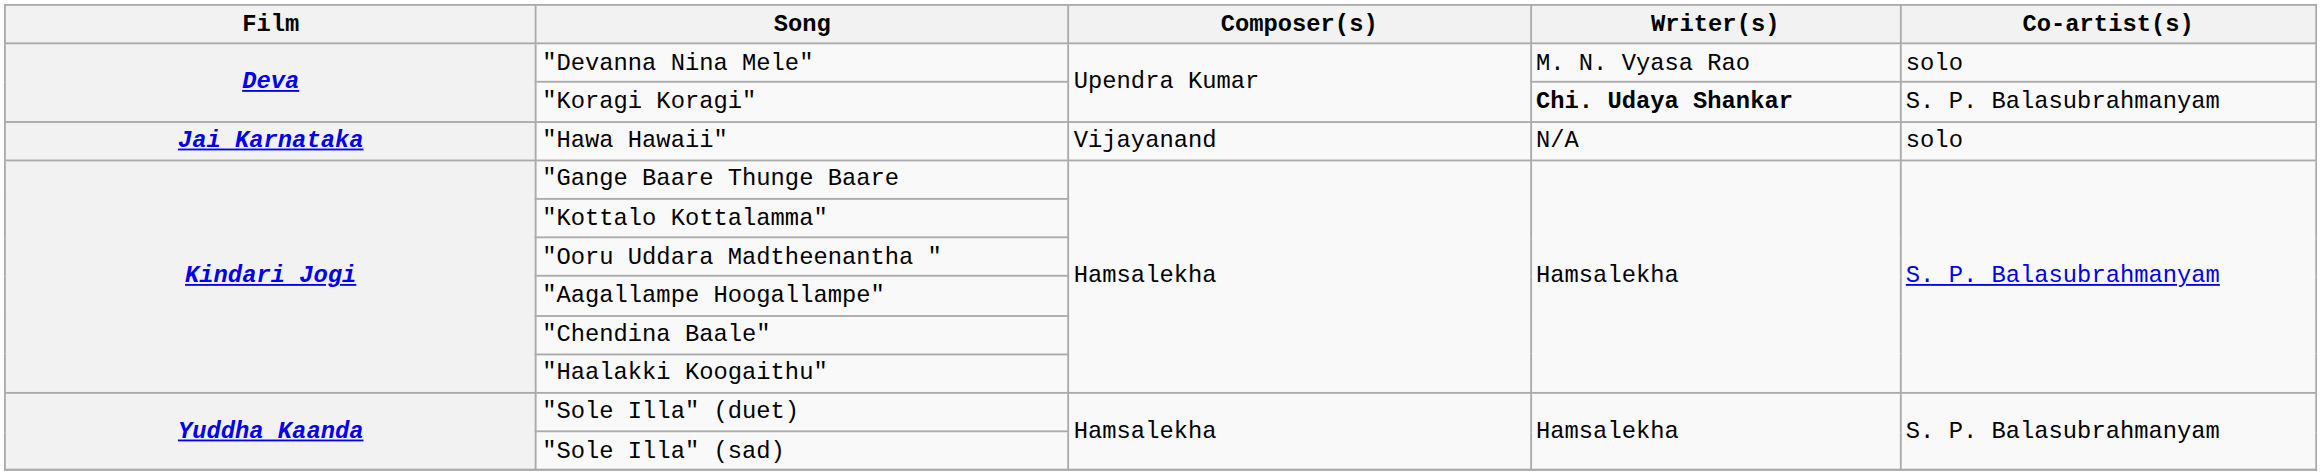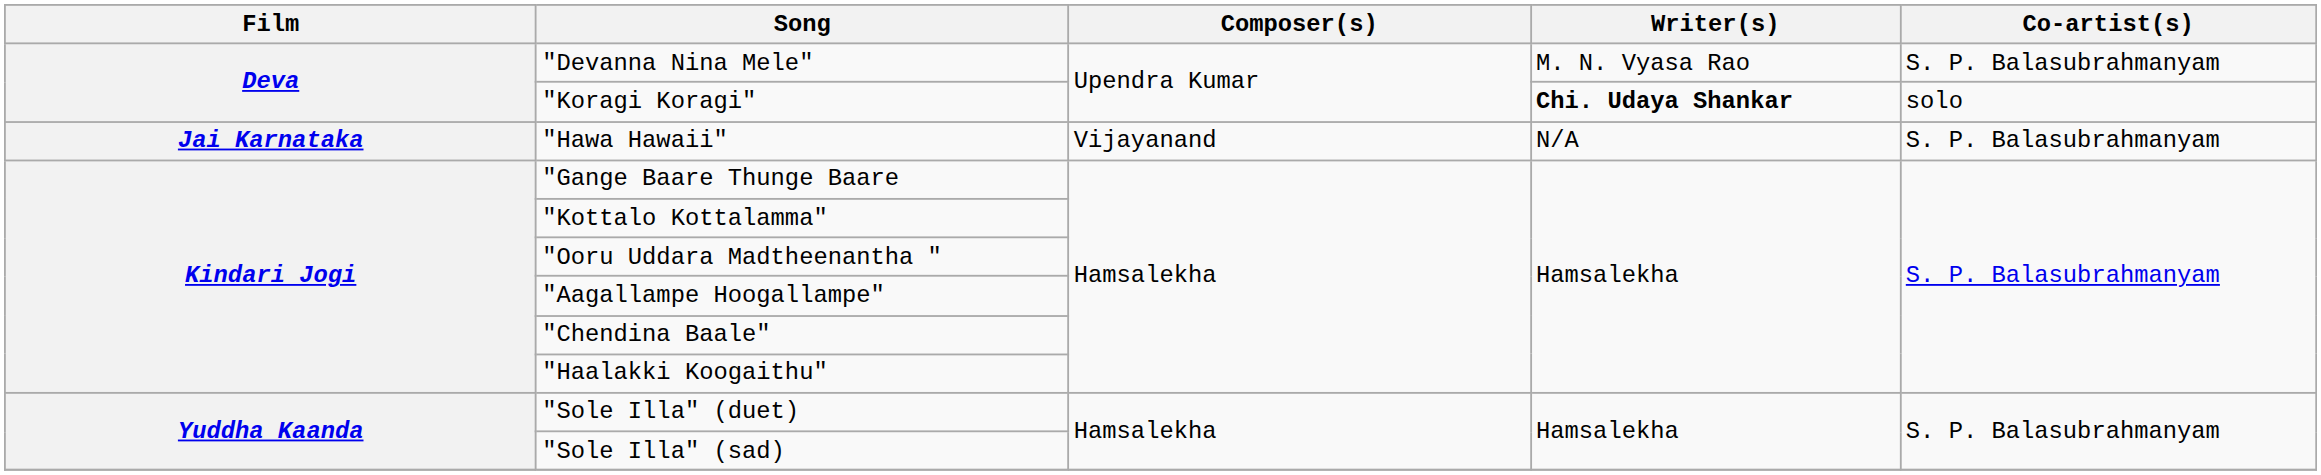(1934, 63) solo -> (2063, 63) S. P. Balasubrahmanyam
(2063, 102) S. P. Balasubrahmanyam -> (1934, 102) solo
(1934, 141) solo -> (2063, 141) S. P. Balasubrahmanyam
